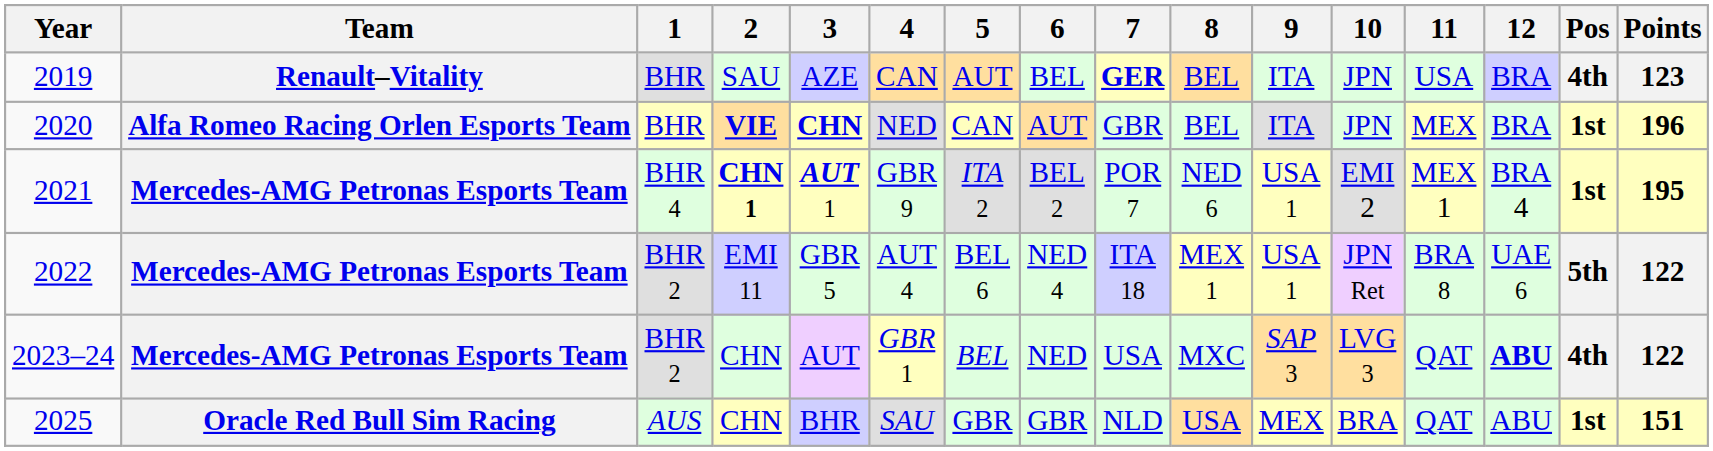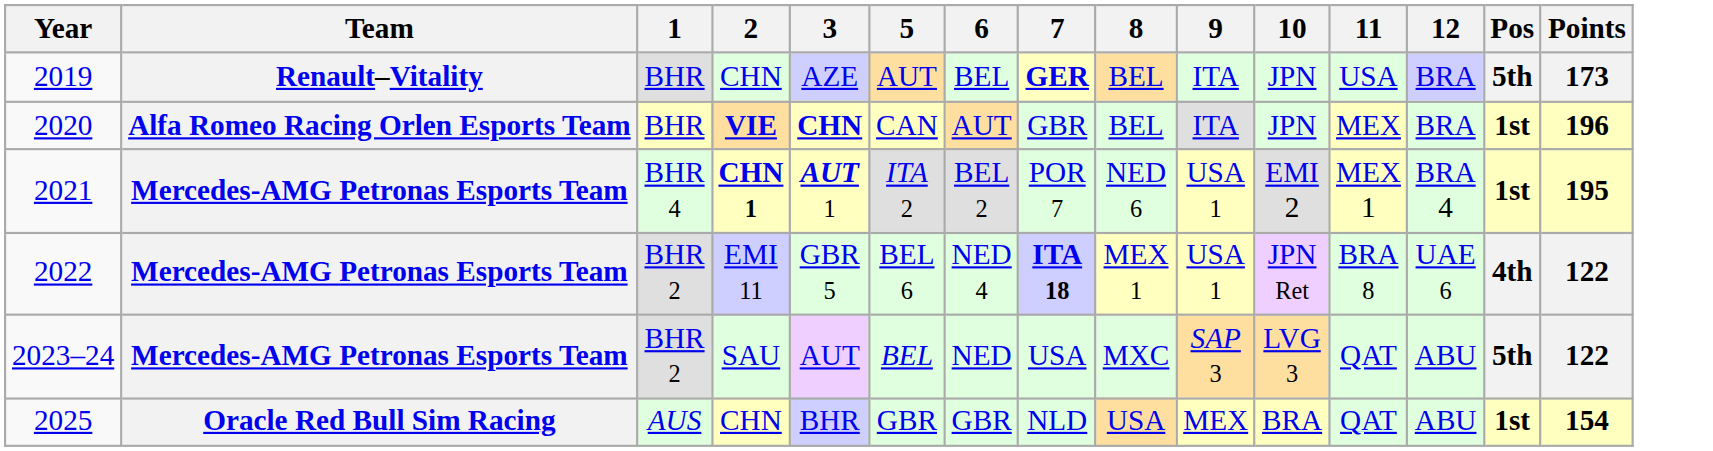- column: (907, 28)
(751, 76) SAU -> (751, 76) CHN
(1588, 76) 4th -> (1512, 76) 5th
(1663, 76) 123 -> (1587, 76) 173
(1133, 271) normal -> (1057, 272) bold
(1588, 272) 5th -> (1512, 272) 4th
(751, 355) CHN -> (751, 355) SAU
(1521, 355) bold -> (1446, 355) normal
(1588, 355) 4th -> (1512, 355) 5th
(1663, 420) 151 -> (1587, 420) 154
